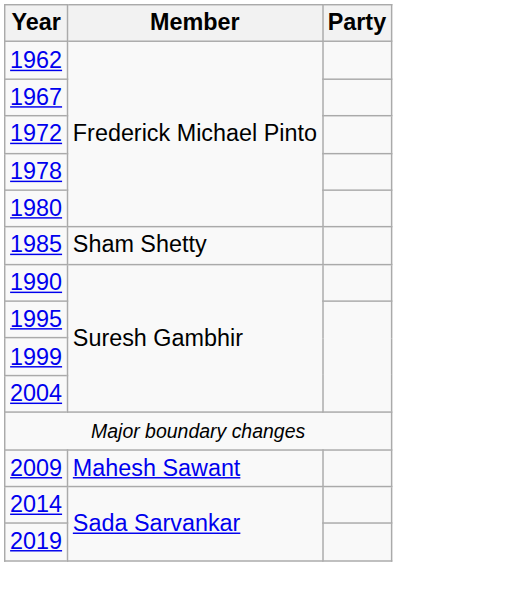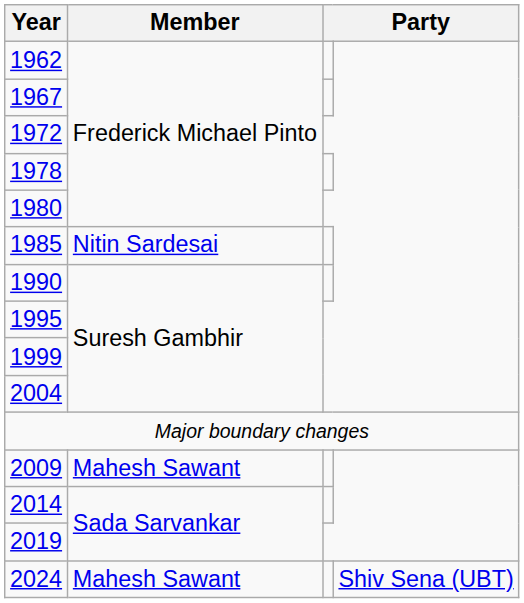(140, 245) Sham Shetty -> (146, 245) Nitin Sardesai
+ row: (36, 578)
